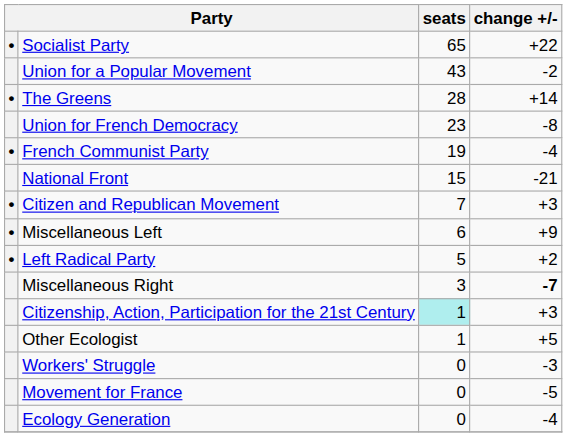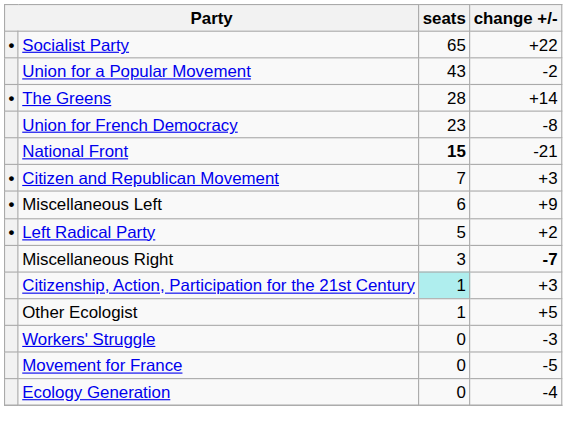- row: (115, 152)
(456, 178) normal -> (456, 152) bold
